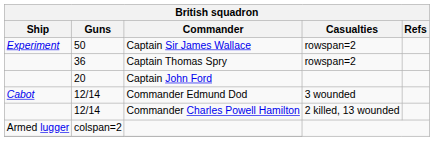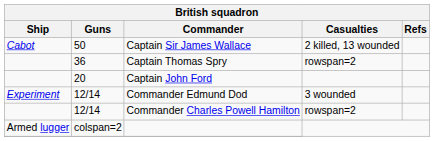(33, 45) Experiment -> (21, 45) Cabot
(330, 45) rowspan=2 -> (352, 45) 2 killed, 13 wounded
(21, 95) Cabot -> (33, 95) Experiment
(352, 111) 2 killed, 13 wounded -> (330, 111) rowspan=2
